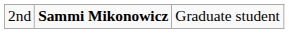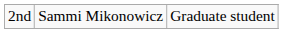(103, 16) bold -> (101, 16) normal
